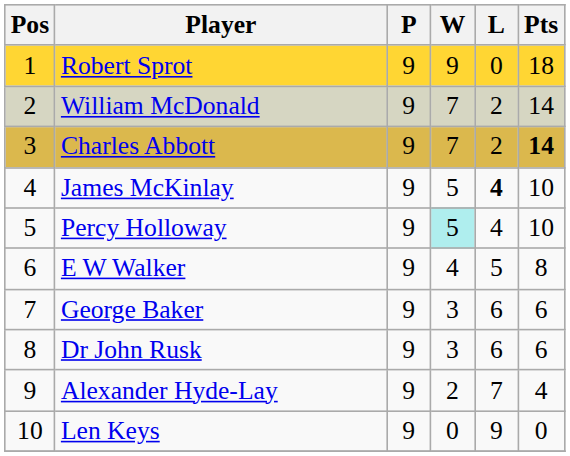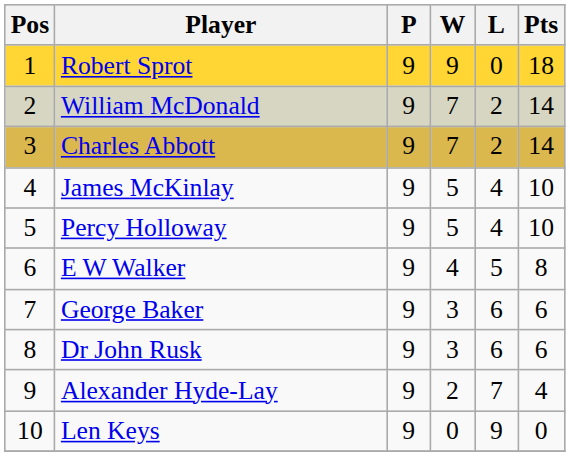(541, 146) bold -> (541, 146) normal
(496, 187) bold -> (496, 187) normal
(452, 227) paleturquoise background -> (452, 227) no background
